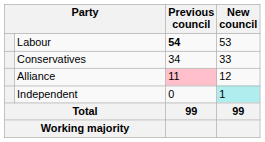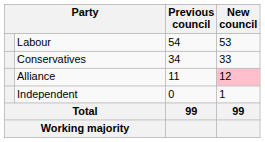(174, 42) bold -> (174, 42) normal
(174, 77) pink background -> (174, 77) no background
(225, 77) no background -> (225, 77) pink background
(222, 94) paleturquoise background -> (222, 94) no background
